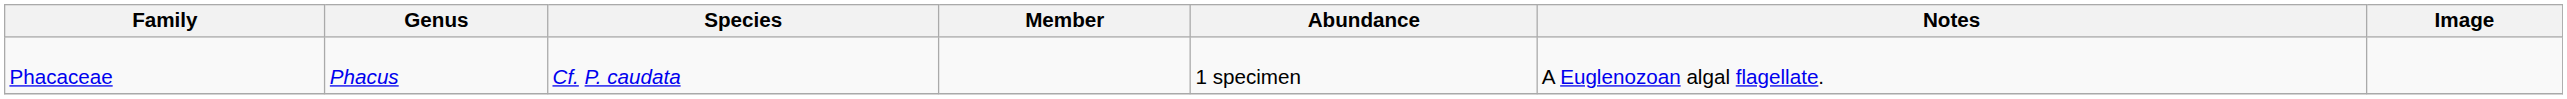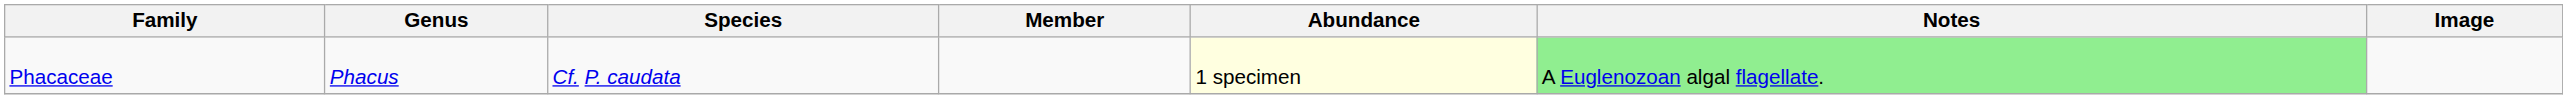(1248, 76) no background -> (1248, 76) lightyellow background
(1683, 76) no background -> (1683, 76) lightgreen background
